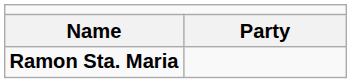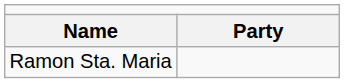(94, 62) bold -> (91, 62) normal
